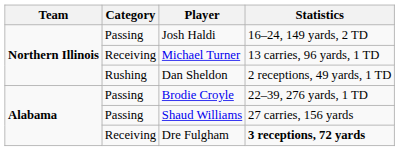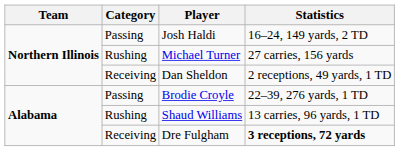(130, 55) Receiving -> (126, 55) Rushing
(314, 55) 13 carries, 96 yards, 1 TD -> (301, 55) 27 carries, 156 yards
(126, 75) Rushing -> (130, 75) Receiving
(124, 115) Passing -> (126, 115) Rushing
(301, 115) 27 carries, 156 yards -> (314, 115) 13 carries, 96 yards, 1 TD
